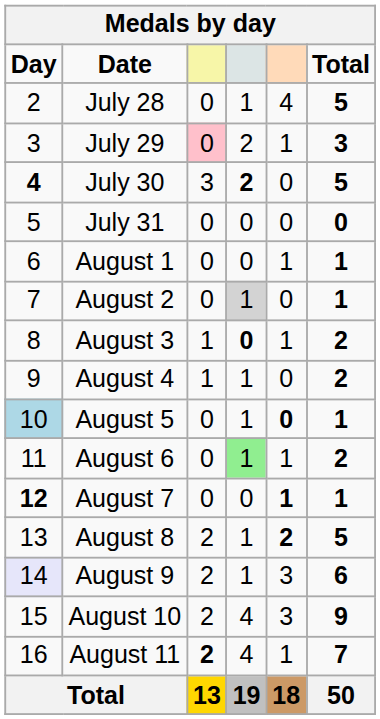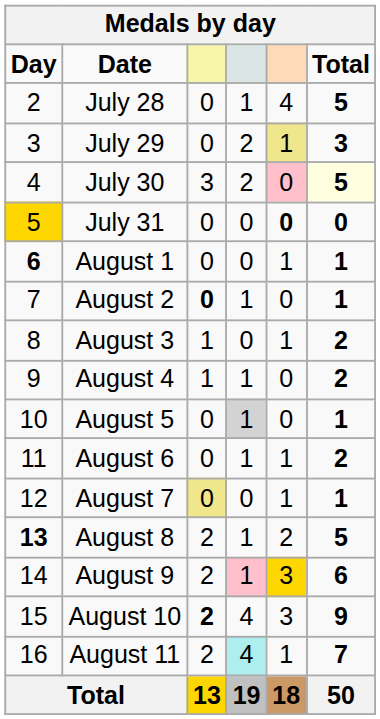(207, 143) pink background -> (207, 143) no background
(286, 143) no background -> (286, 143) khaki background
(34, 182) bold -> (34, 182) normal
(247, 182) bold -> (247, 182) normal
(286, 182) no background -> (286, 182) pink background
(341, 182) no background -> (341, 182) lightyellow background
(34, 222) no background -> (34, 222) gold background
(286, 222) normal -> (286, 222) bold
(34, 261) normal -> (34, 261) bold
(207, 301) normal -> (207, 301) bold
(247, 301) lightgrey background -> (247, 301) no background
(247, 340) bold -> (247, 340) normal
(34, 419) lightblue background -> (34, 419) no background
(247, 419) no background -> (247, 419) lightgrey background
(286, 419) bold -> (286, 419) normal
(247, 459) lightgreen background -> (247, 459) no background
(34, 498) bold -> (34, 498) normal
(207, 498) no background -> (207, 498) khaki background
(286, 498) bold -> (286, 498) normal
(34, 537) normal -> (34, 537) bold
(286, 537) bold -> (286, 537) normal
(34, 577) lavender background -> (34, 577) no background
(247, 577) no background -> (247, 577) pink background
(286, 577) no background -> (286, 577) gold background
(207, 616) normal -> (207, 616) bold
(207, 656) bold -> (207, 656) normal
(247, 656) no background -> (247, 656) paleturquoise background
